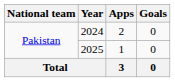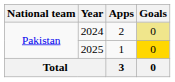(153, 31) no background -> (153, 31) khaki background
(153, 49) no background -> (153, 49) gold background
